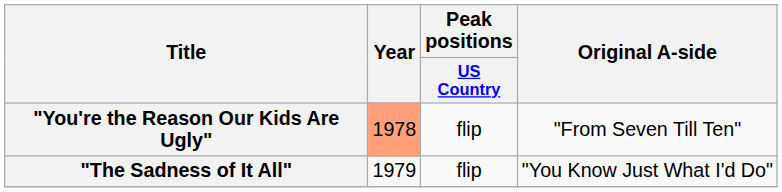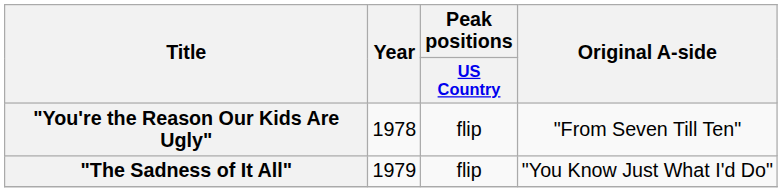(394, 129) lightsalmon background -> (394, 129) no background
